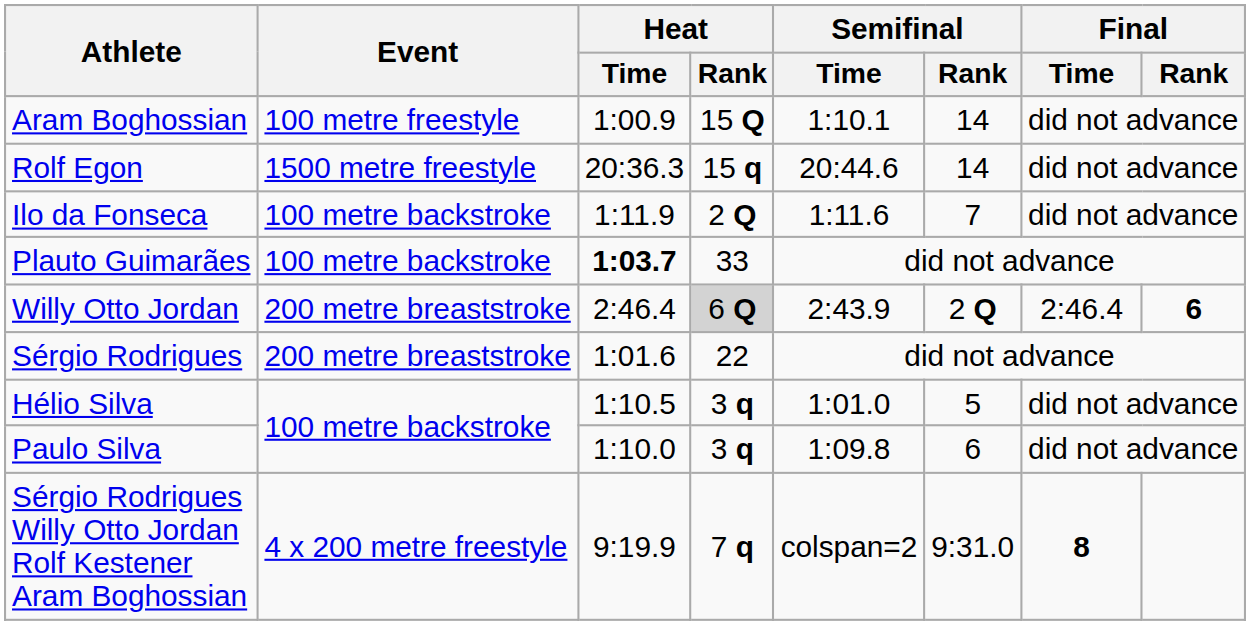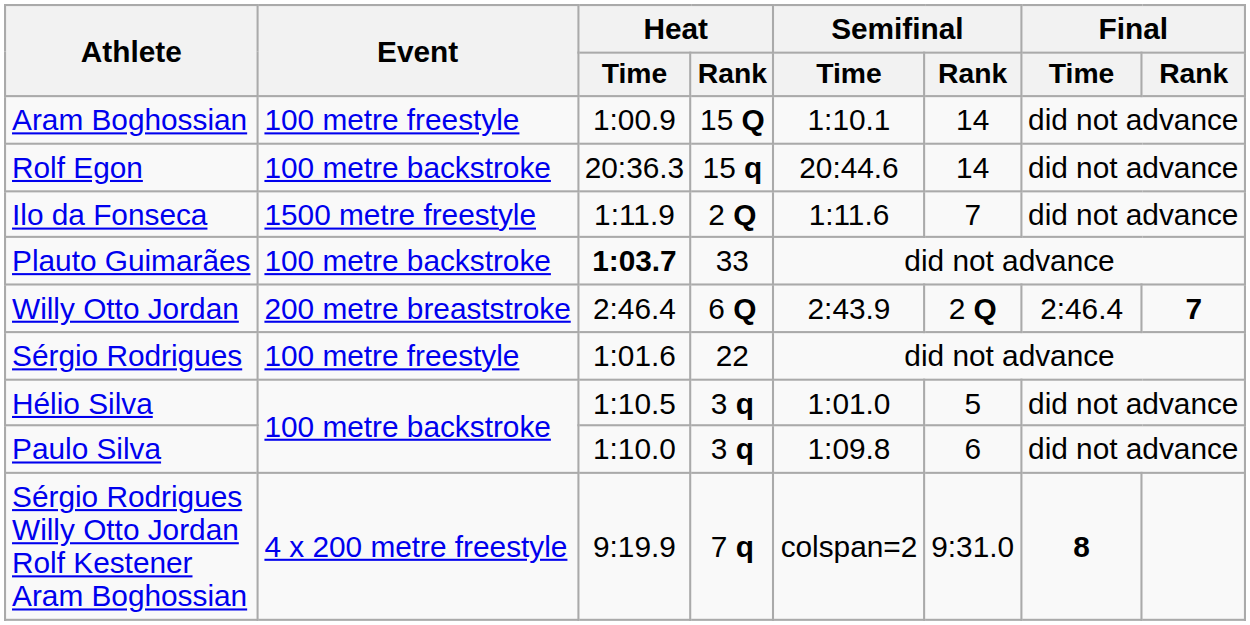(400, 168) 1500 metre freestyle -> (408, 168) 100 metre backstroke
(408, 215) 100 metre backstroke -> (400, 215) 1500 metre freestyle
(732, 309) lightgrey background -> (732, 309) no background
(1194, 309) 6 -> (1194, 309) 7
(418, 356) 200 metre breaststroke -> (392, 356) 100 metre freestyle
